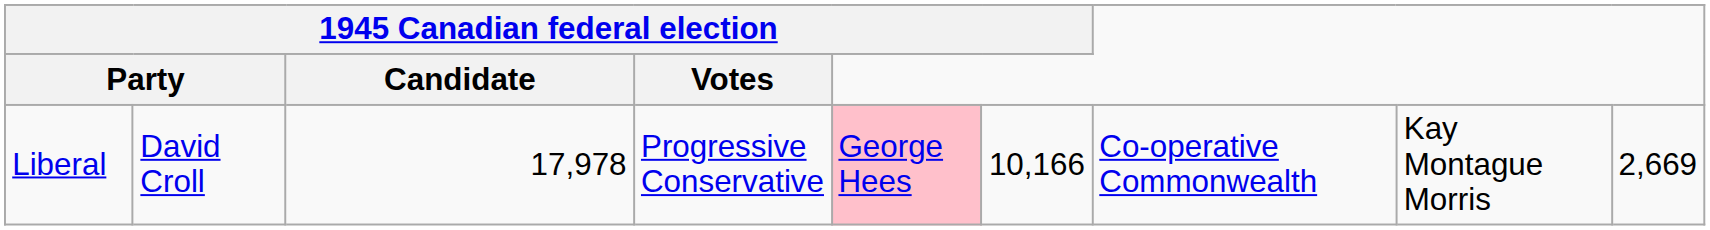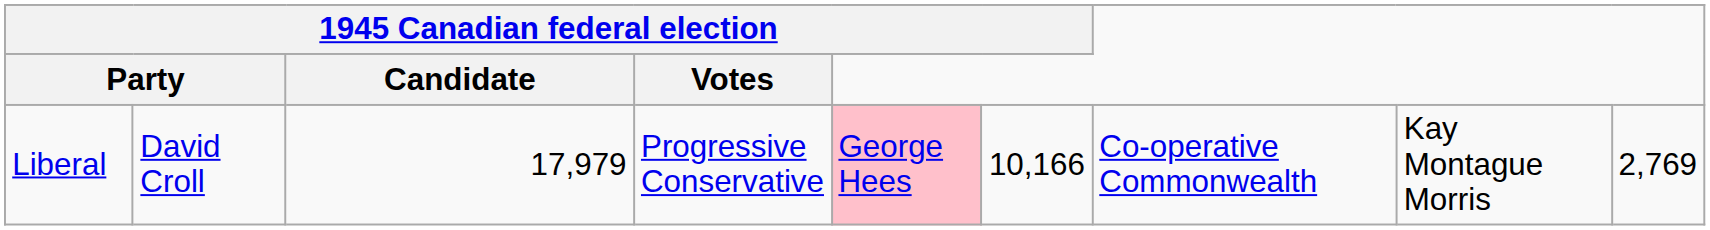(579, 164) 17,978 -> (579, 164) 17,979
(1658, 164) 2,669 -> (1658, 164) 2,769
